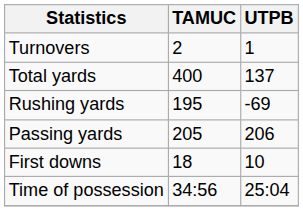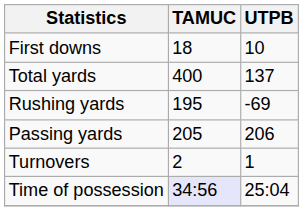rows swapped: (55, 162) <-> (49, 47)
(195, 190) no background -> (195, 190) lavender background
